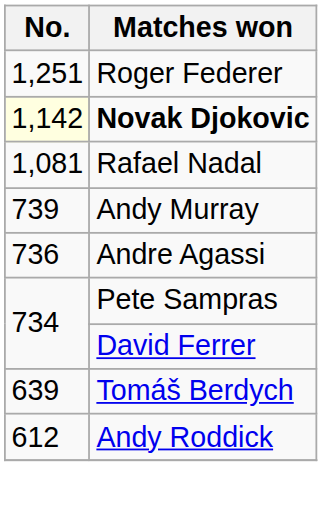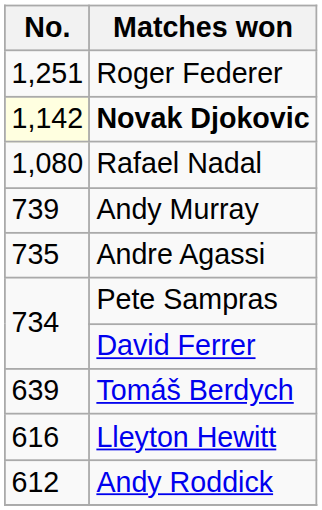(47, 164) 1,081 -> (47, 164) 1,080
(35, 254) 736 -> (35, 254) 735
+ row: (186, 436)
